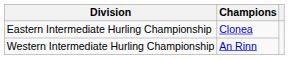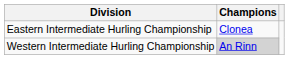(238, 46) no background -> (238, 46) lightgrey background
